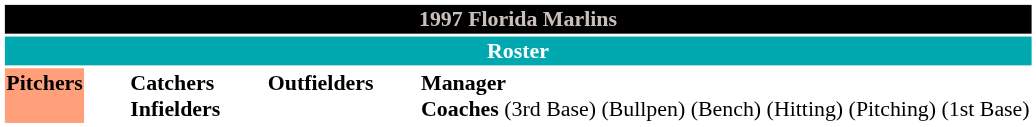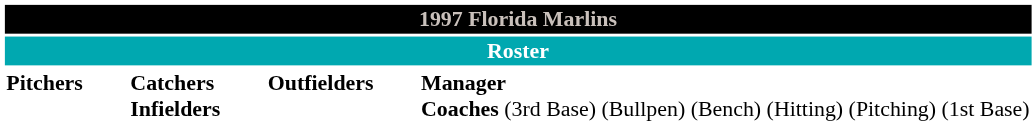(45, 82) lightsalmon background -> (45, 82) no background
